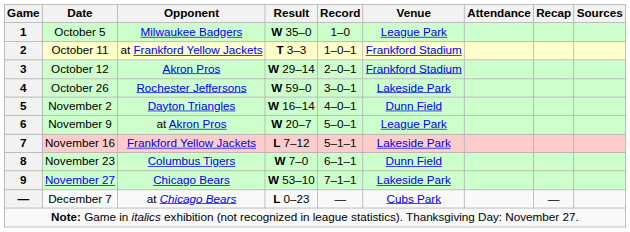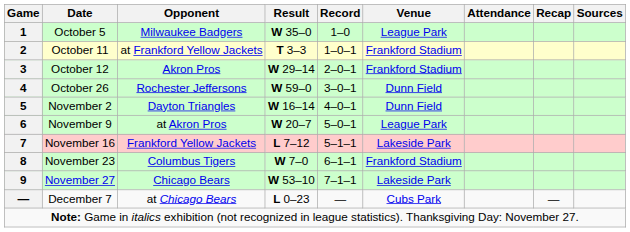(414, 87) Lakeside Park -> (414, 87) Dunn Field
(414, 161) Dunn Field -> (414, 161) Frankford Stadium
